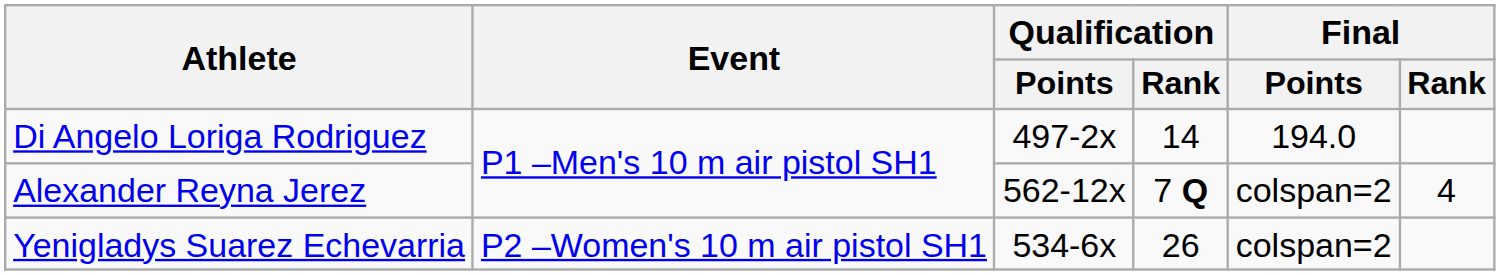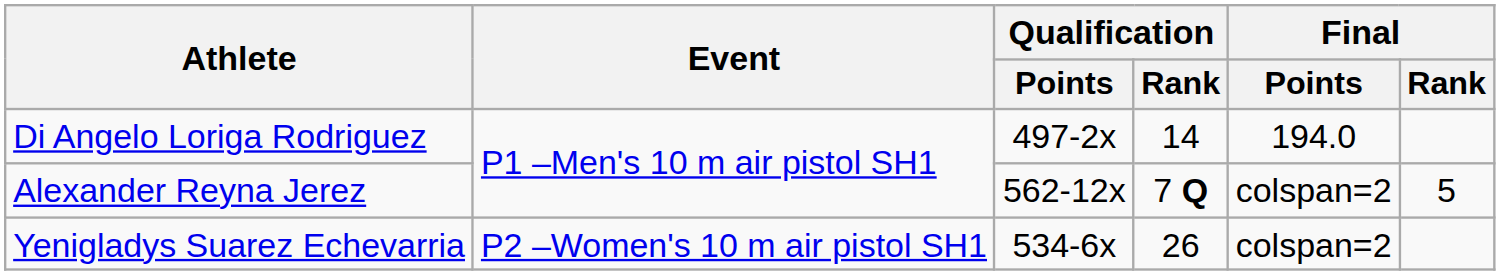(1447, 190) 4 -> (1447, 190) 5
